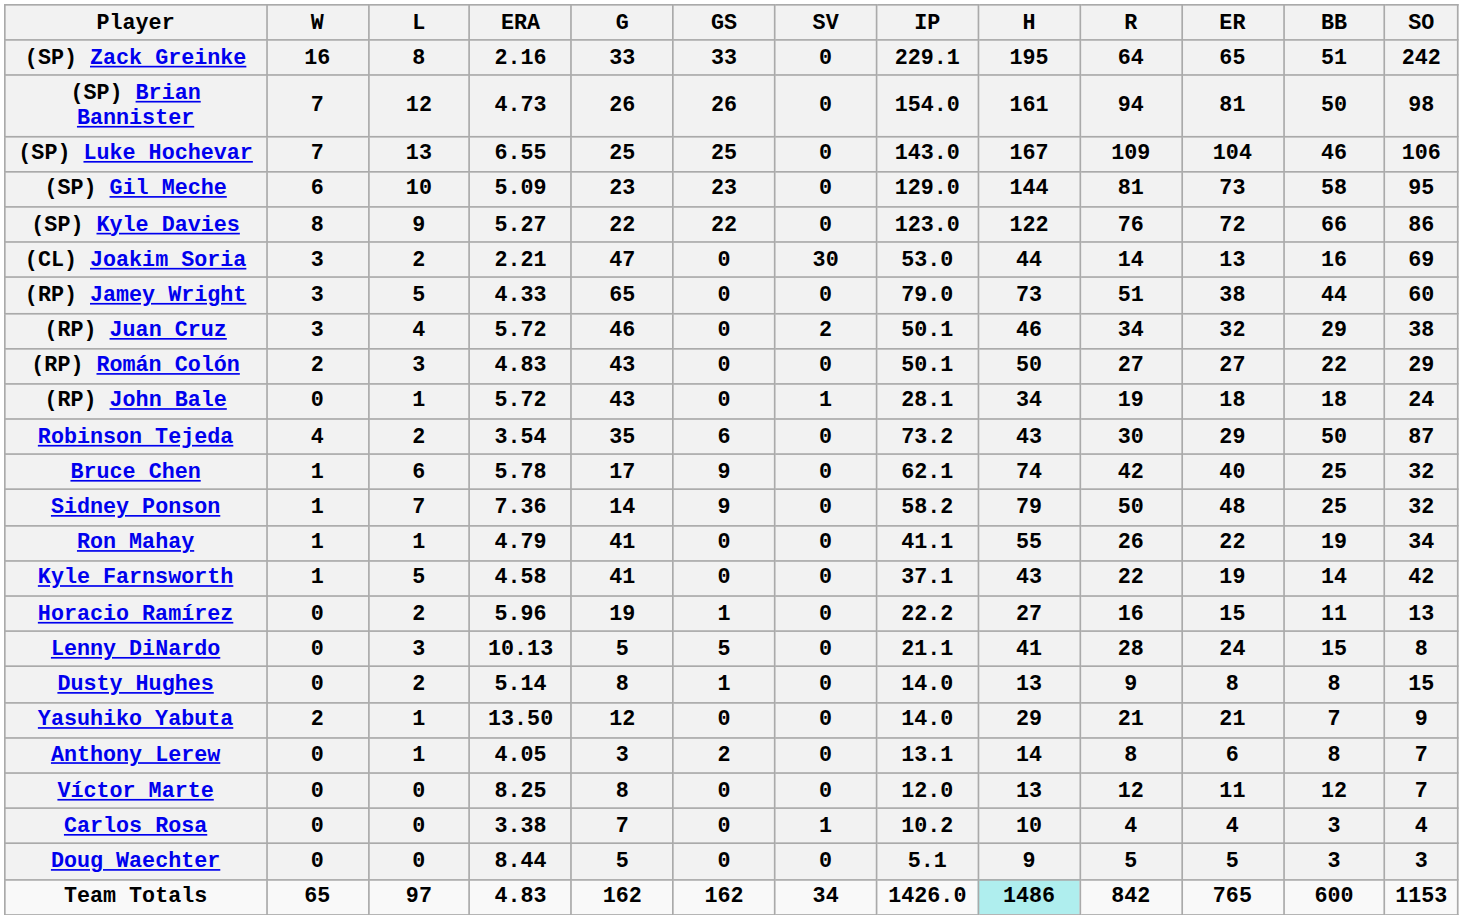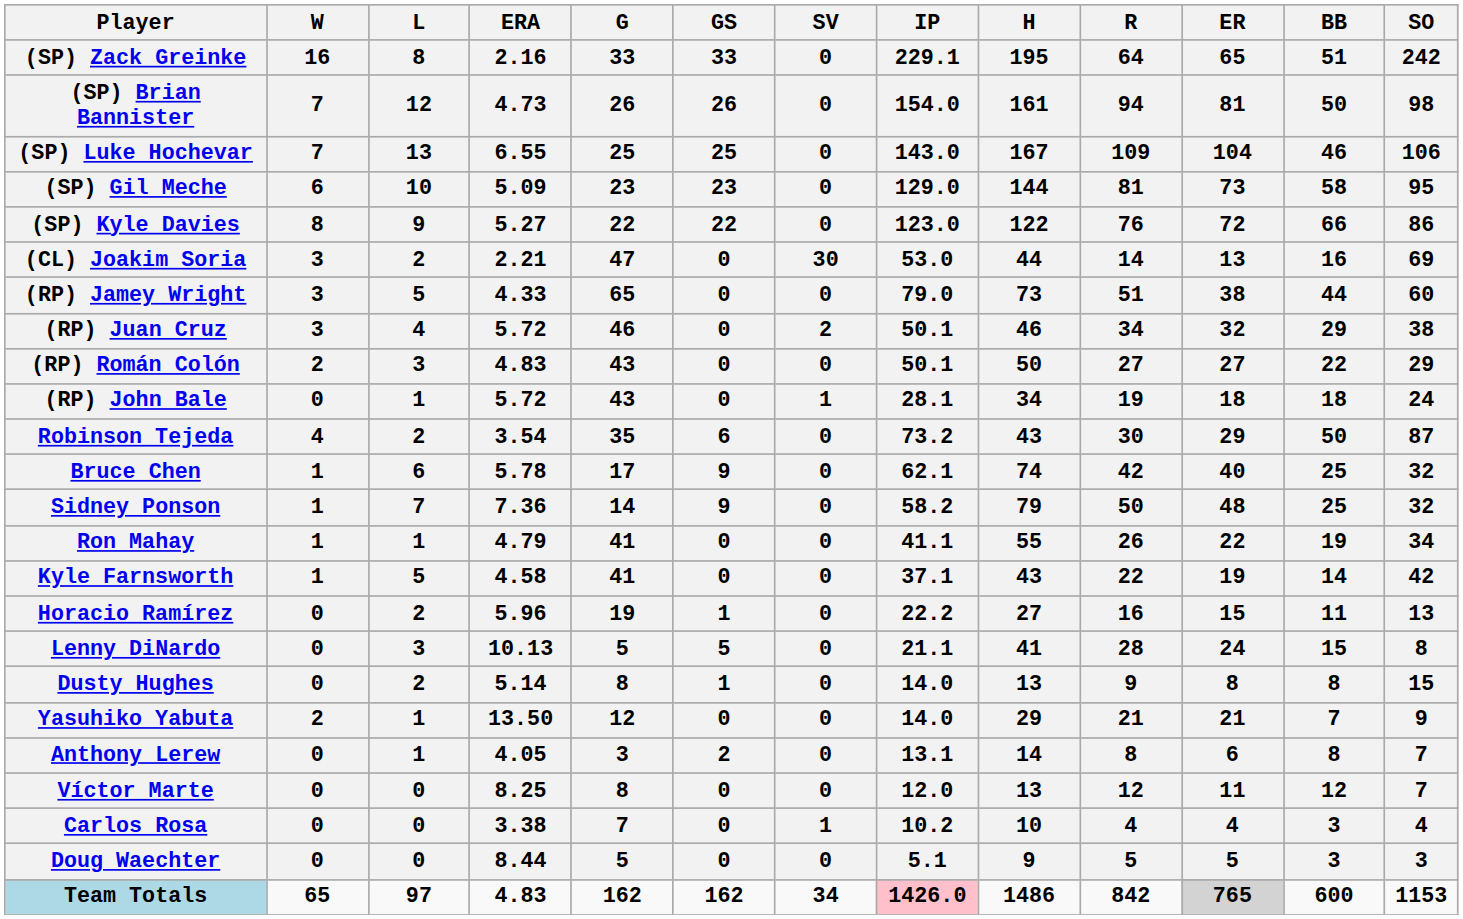(136, 897) no background -> (136, 897) lightblue background
(927, 897) no background -> (927, 897) pink background
(1029, 897) paleturquoise background -> (1029, 897) no background
(1232, 897) no background -> (1232, 897) lightgrey background
